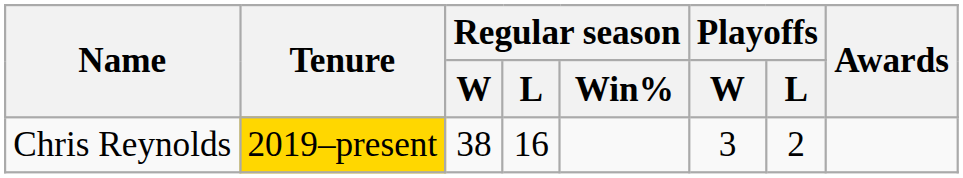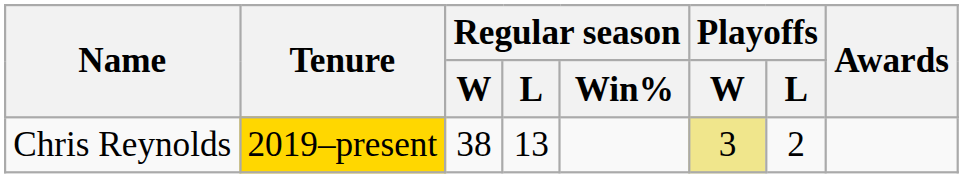(531, 144) 16 -> (531, 144) 13
(727, 144) no background -> (727, 144) khaki background
